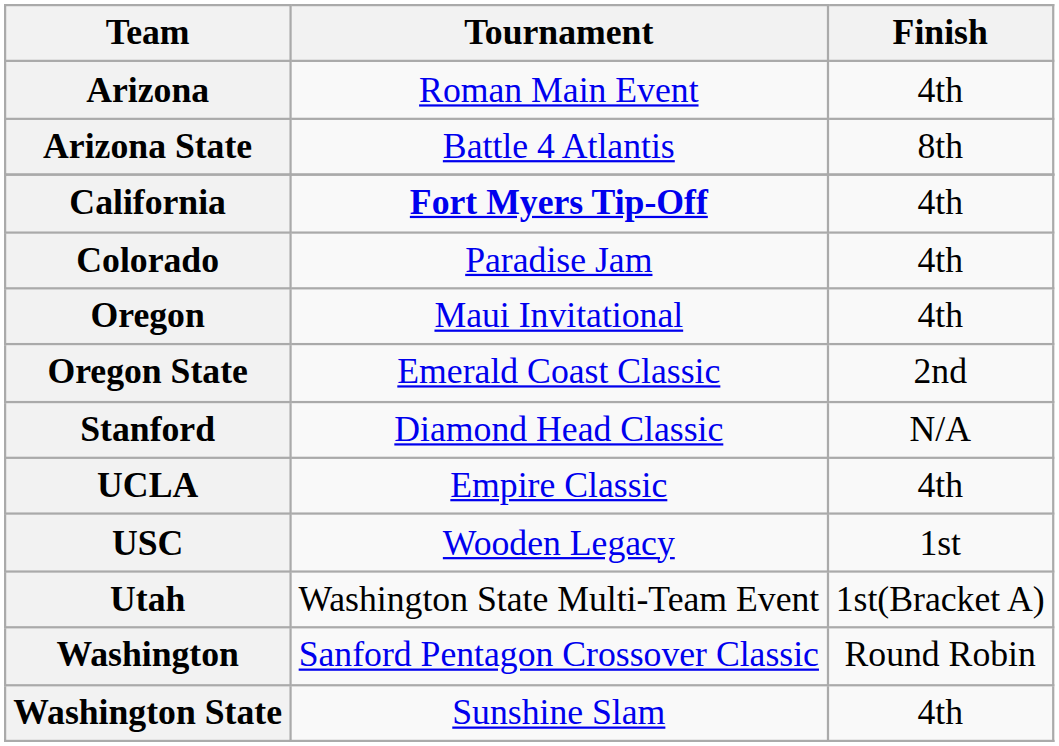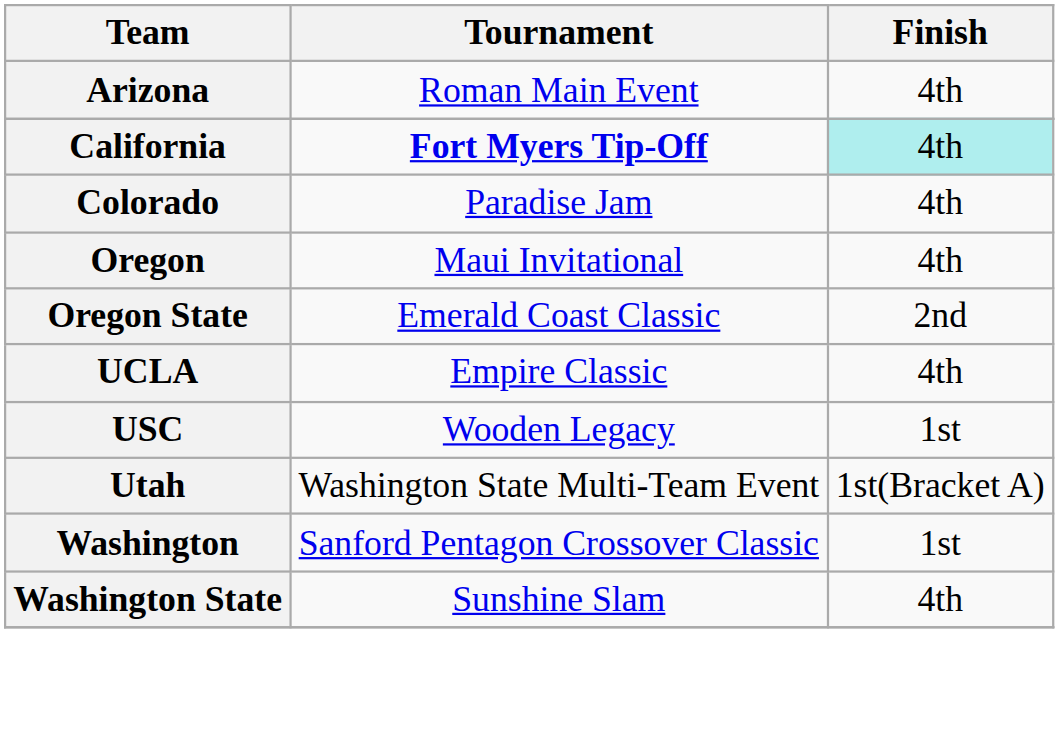- row: (148, 145)
(940, 202) no background -> (940, 145) paleturquoise background
- row: (148, 428)
(940, 655) Round Robin -> (940, 542) 1st
